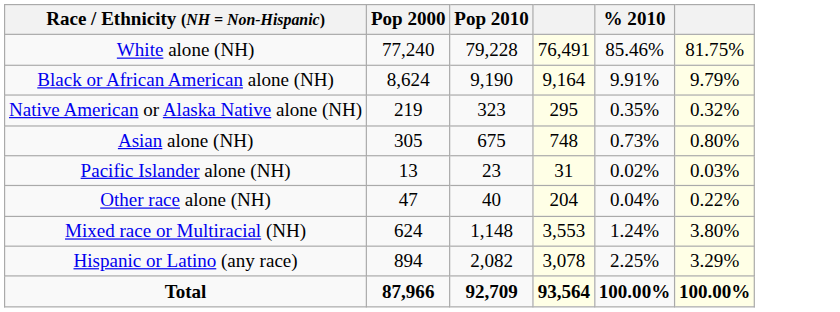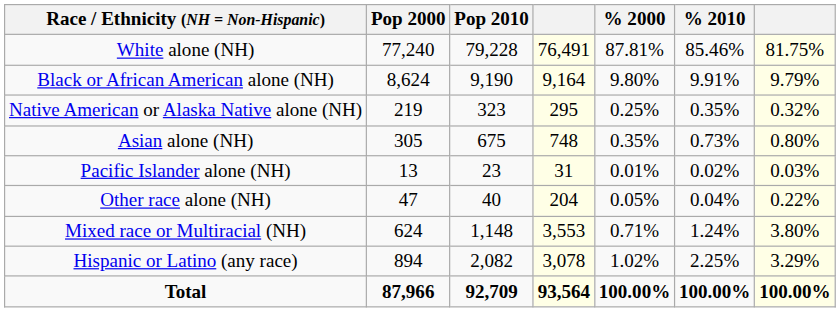+ column: (634, 19)
